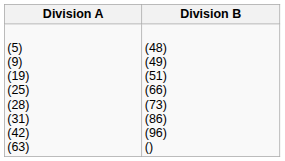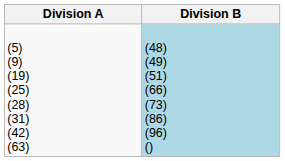(156, 97) no background -> (156, 97) lightblue background
